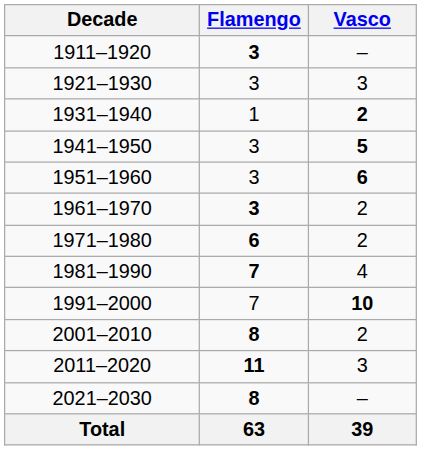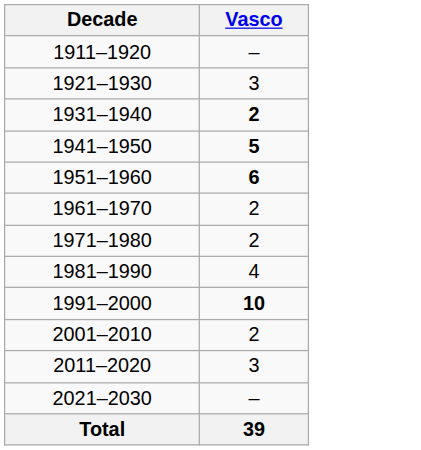- column: (254, 20)
